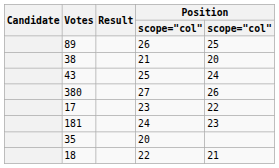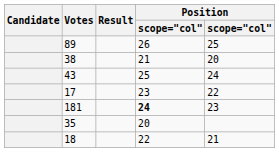- row: (73, 92)
(144, 124) normal -> (144, 108) bold
